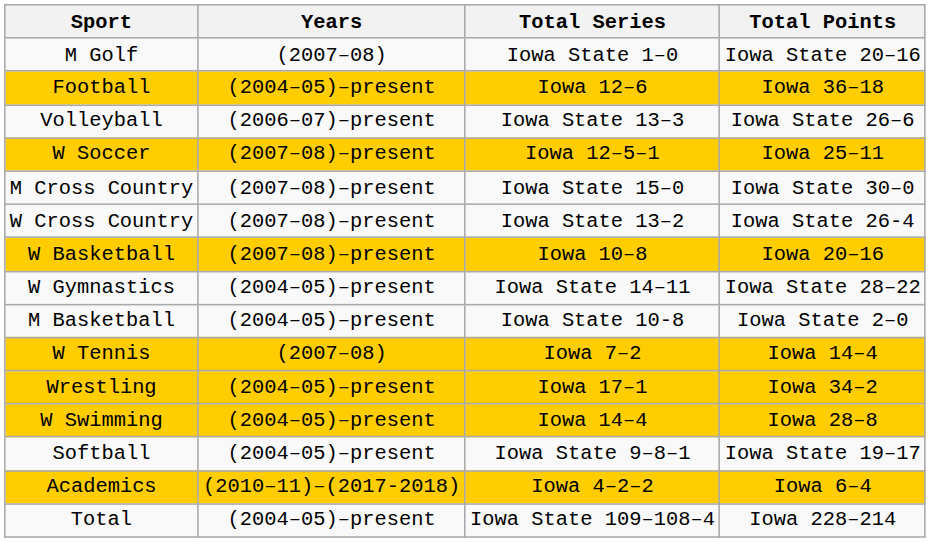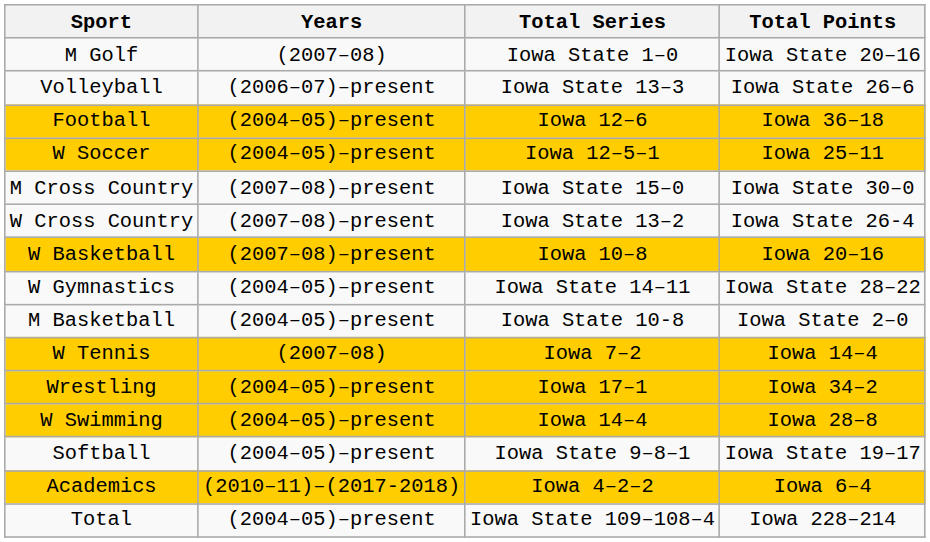rows swapped: (101, 121) <-> (101, 88)
(332, 154) (2007–08)–present -> (332, 154) (2004–05)–present
